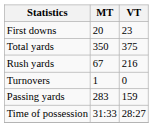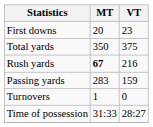(98, 63) normal -> (98, 63) bold
rows swapped: (36, 97) <-> (28, 80)
